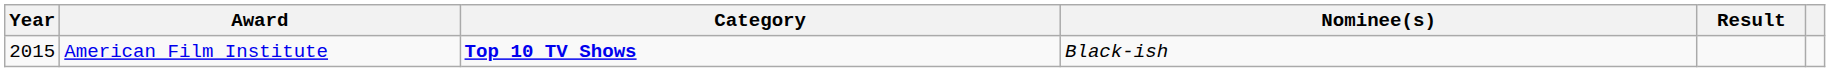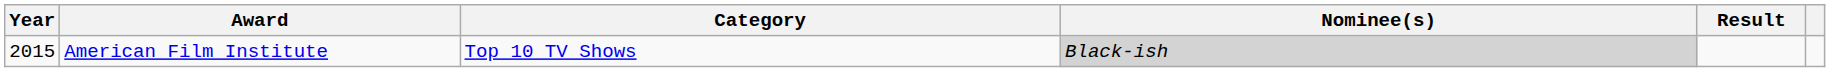(551, 51) bold -> (551, 51) normal
(1117, 51) no background -> (1117, 51) lightgrey background
